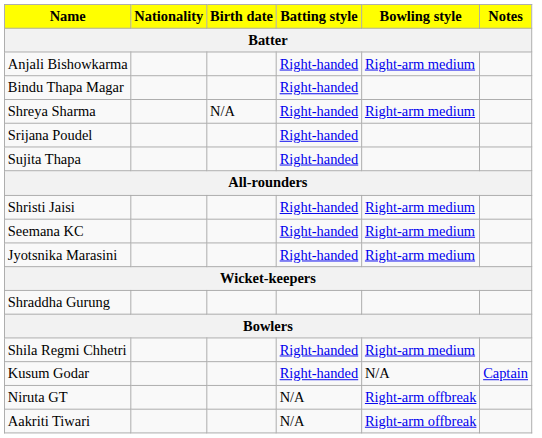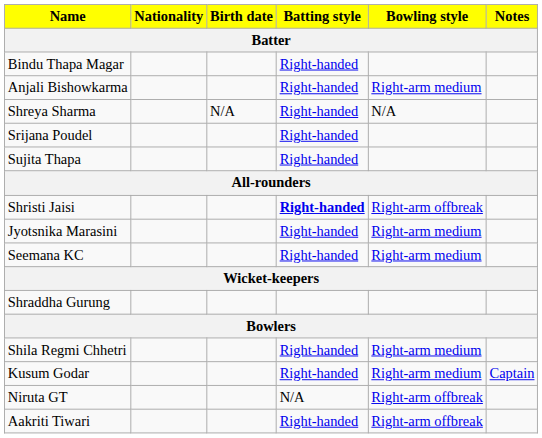rows swapped: (68, 64) <-> (66, 88)
(420, 111) Right-arm medium -> (384, 111) N/A
(319, 207) normal -> (322, 207) bold
(420, 207) Right-arm medium -> (427, 207) Right-arm offbreak
rows swapped: (63, 254) <-> (46, 230)
(377, 373) N/A -> (426, 373) Right-arm medium
(292, 421) N/A -> (319, 421) Right-handed
